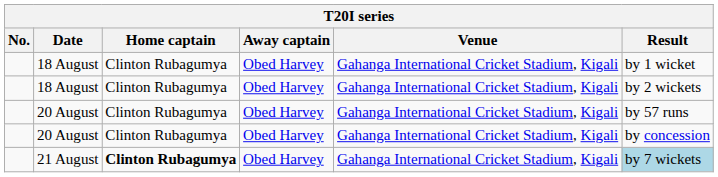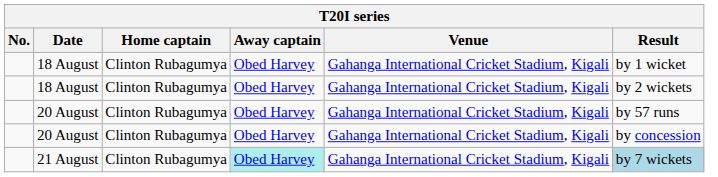(171, 159) bold -> (166, 159) normal
(283, 159) no background -> (274, 159) paleturquoise background
